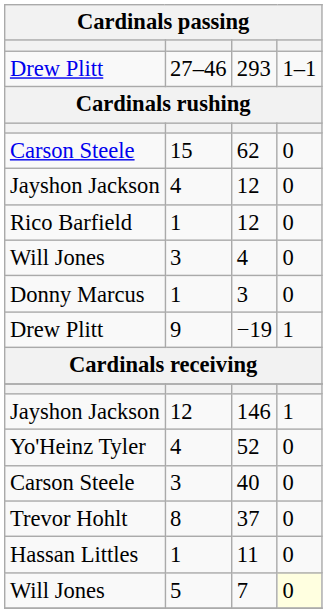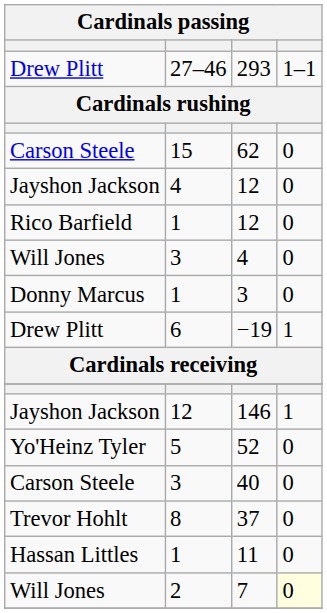(176, 329) 9 -> (176, 329) 6
(176, 447) 4 -> (176, 447) 5
(176, 590) 5 -> (176, 590) 2
